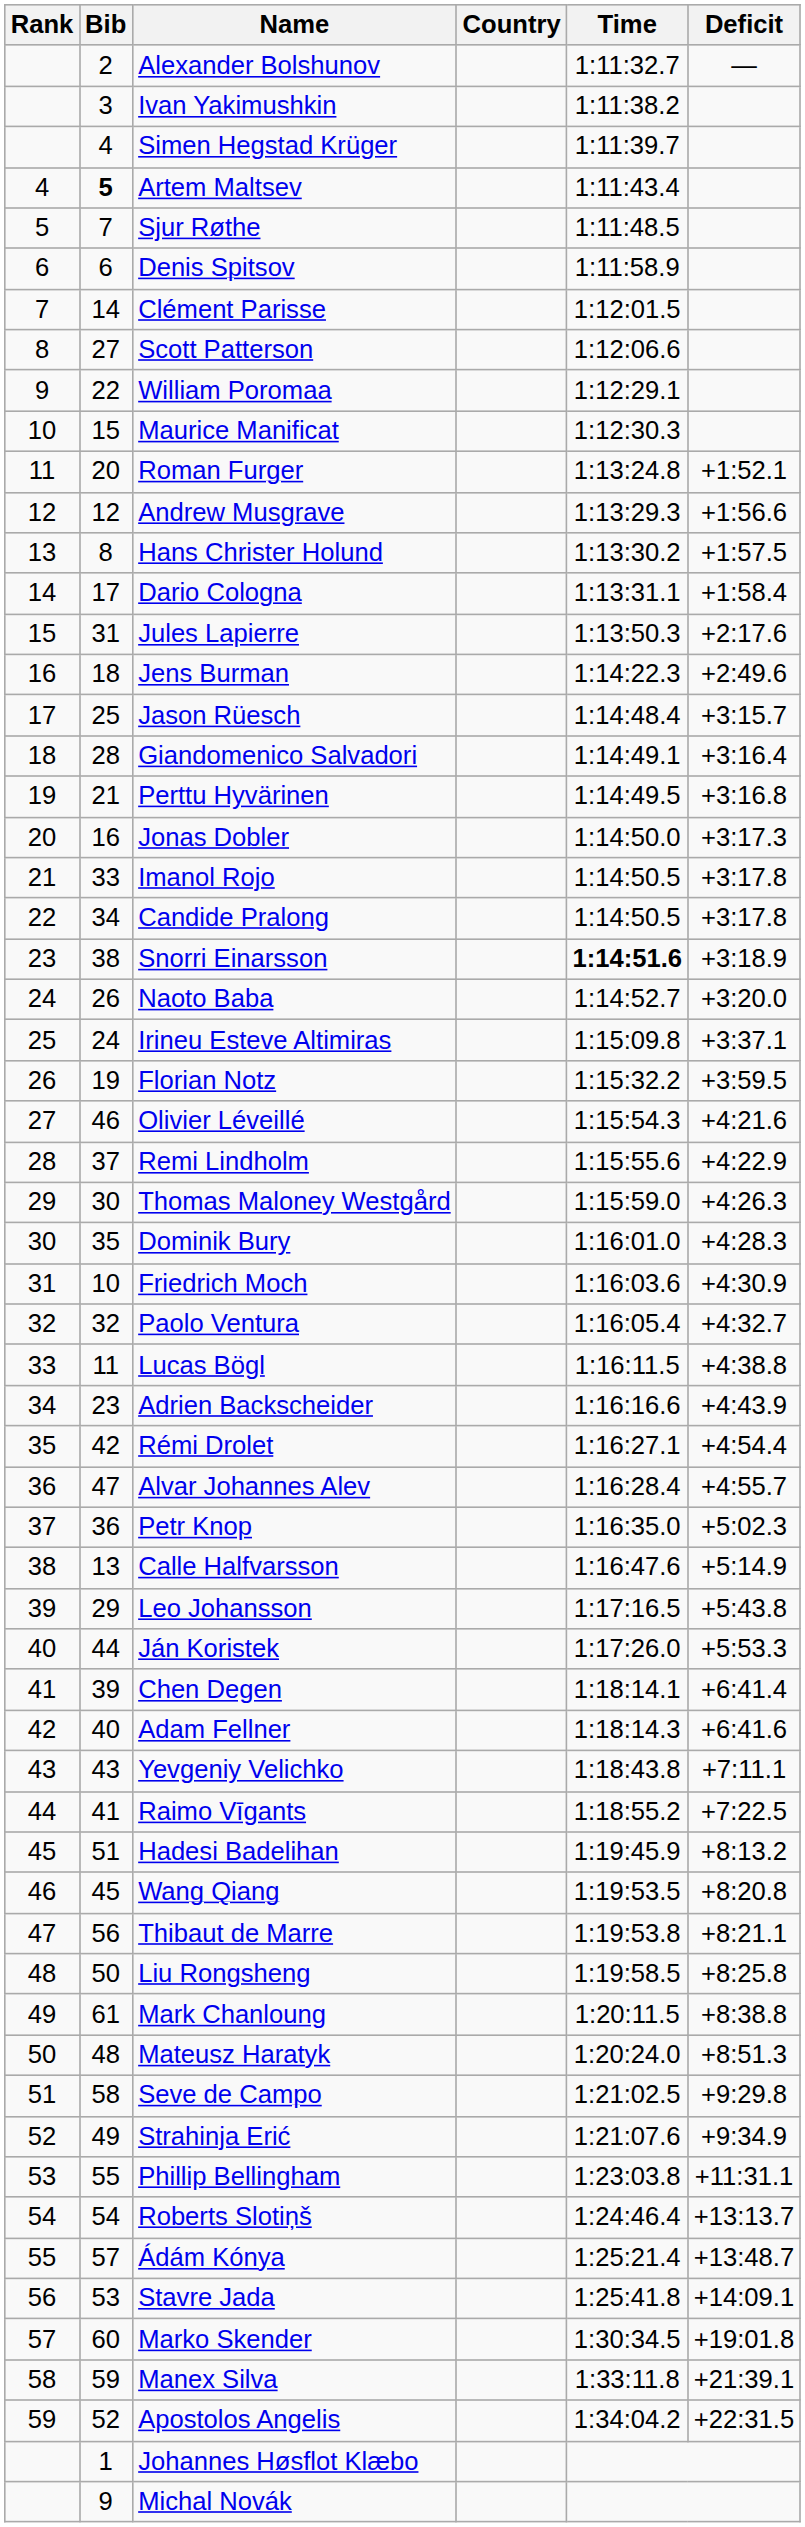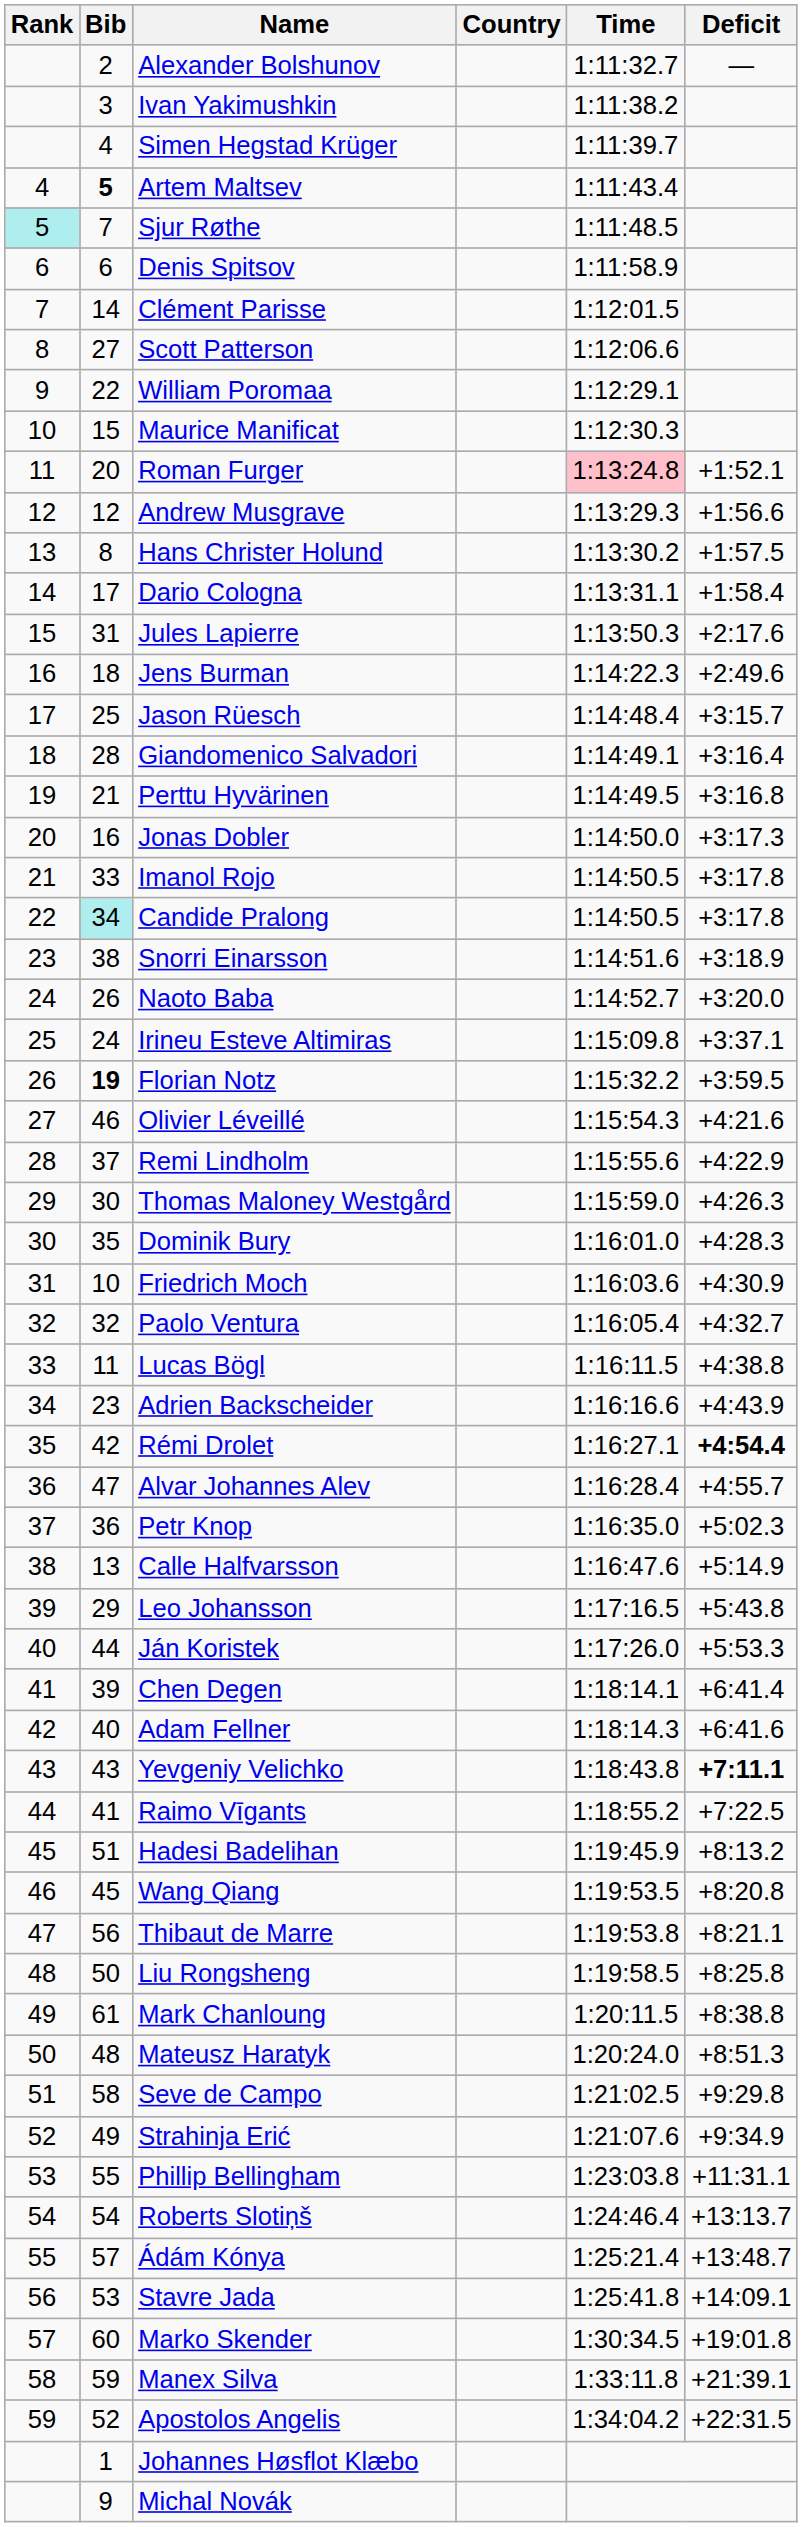(42, 227) no background -> (42, 227) paleturquoise background
(627, 471) no background -> (626, 471) pink background
(106, 918) no background -> (106, 918) paleturquoise background
(627, 958) bold -> (626, 958) normal
(106, 1080) normal -> (106, 1080) bold
(744, 1445) normal -> (741, 1445) bold
(744, 1770) normal -> (741, 1770) bold
